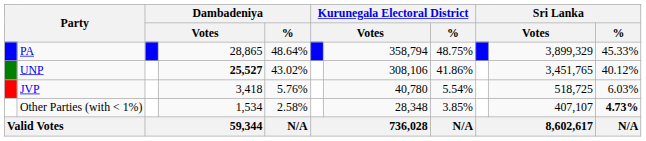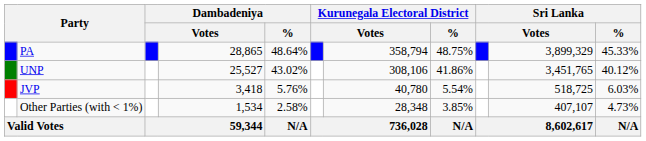(246, 70) bold -> (246, 70) normal
(622, 107) bold -> (623, 107) normal
